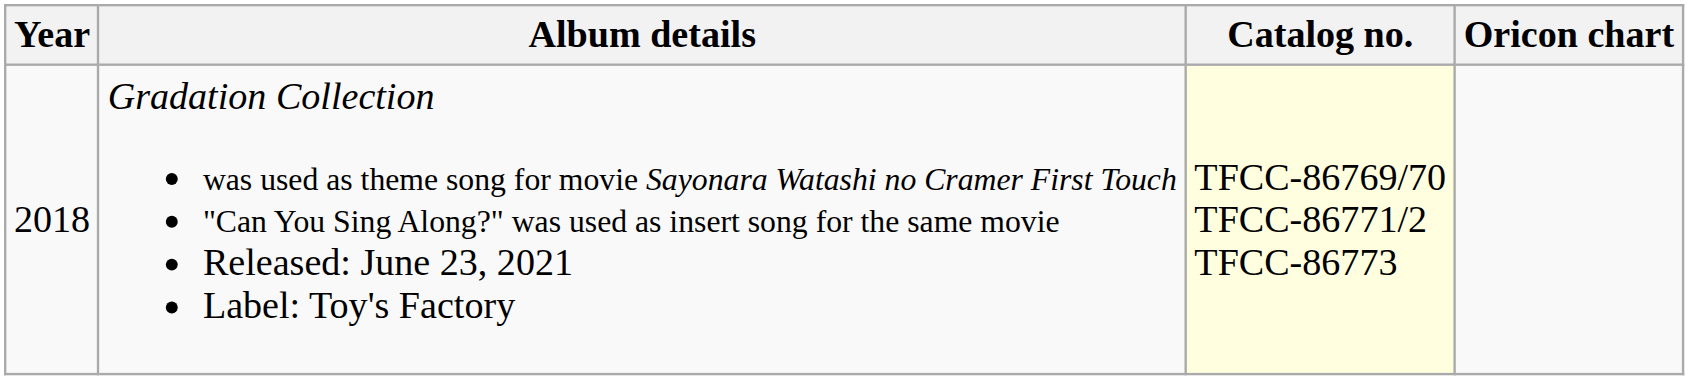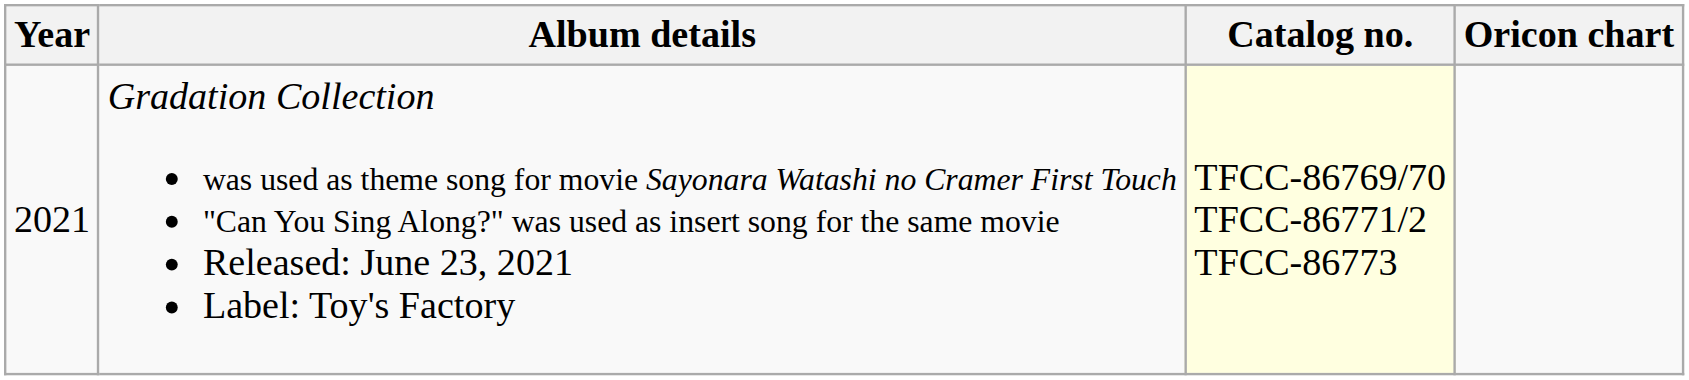(52, 218) 2018 -> (52, 218) 2021
